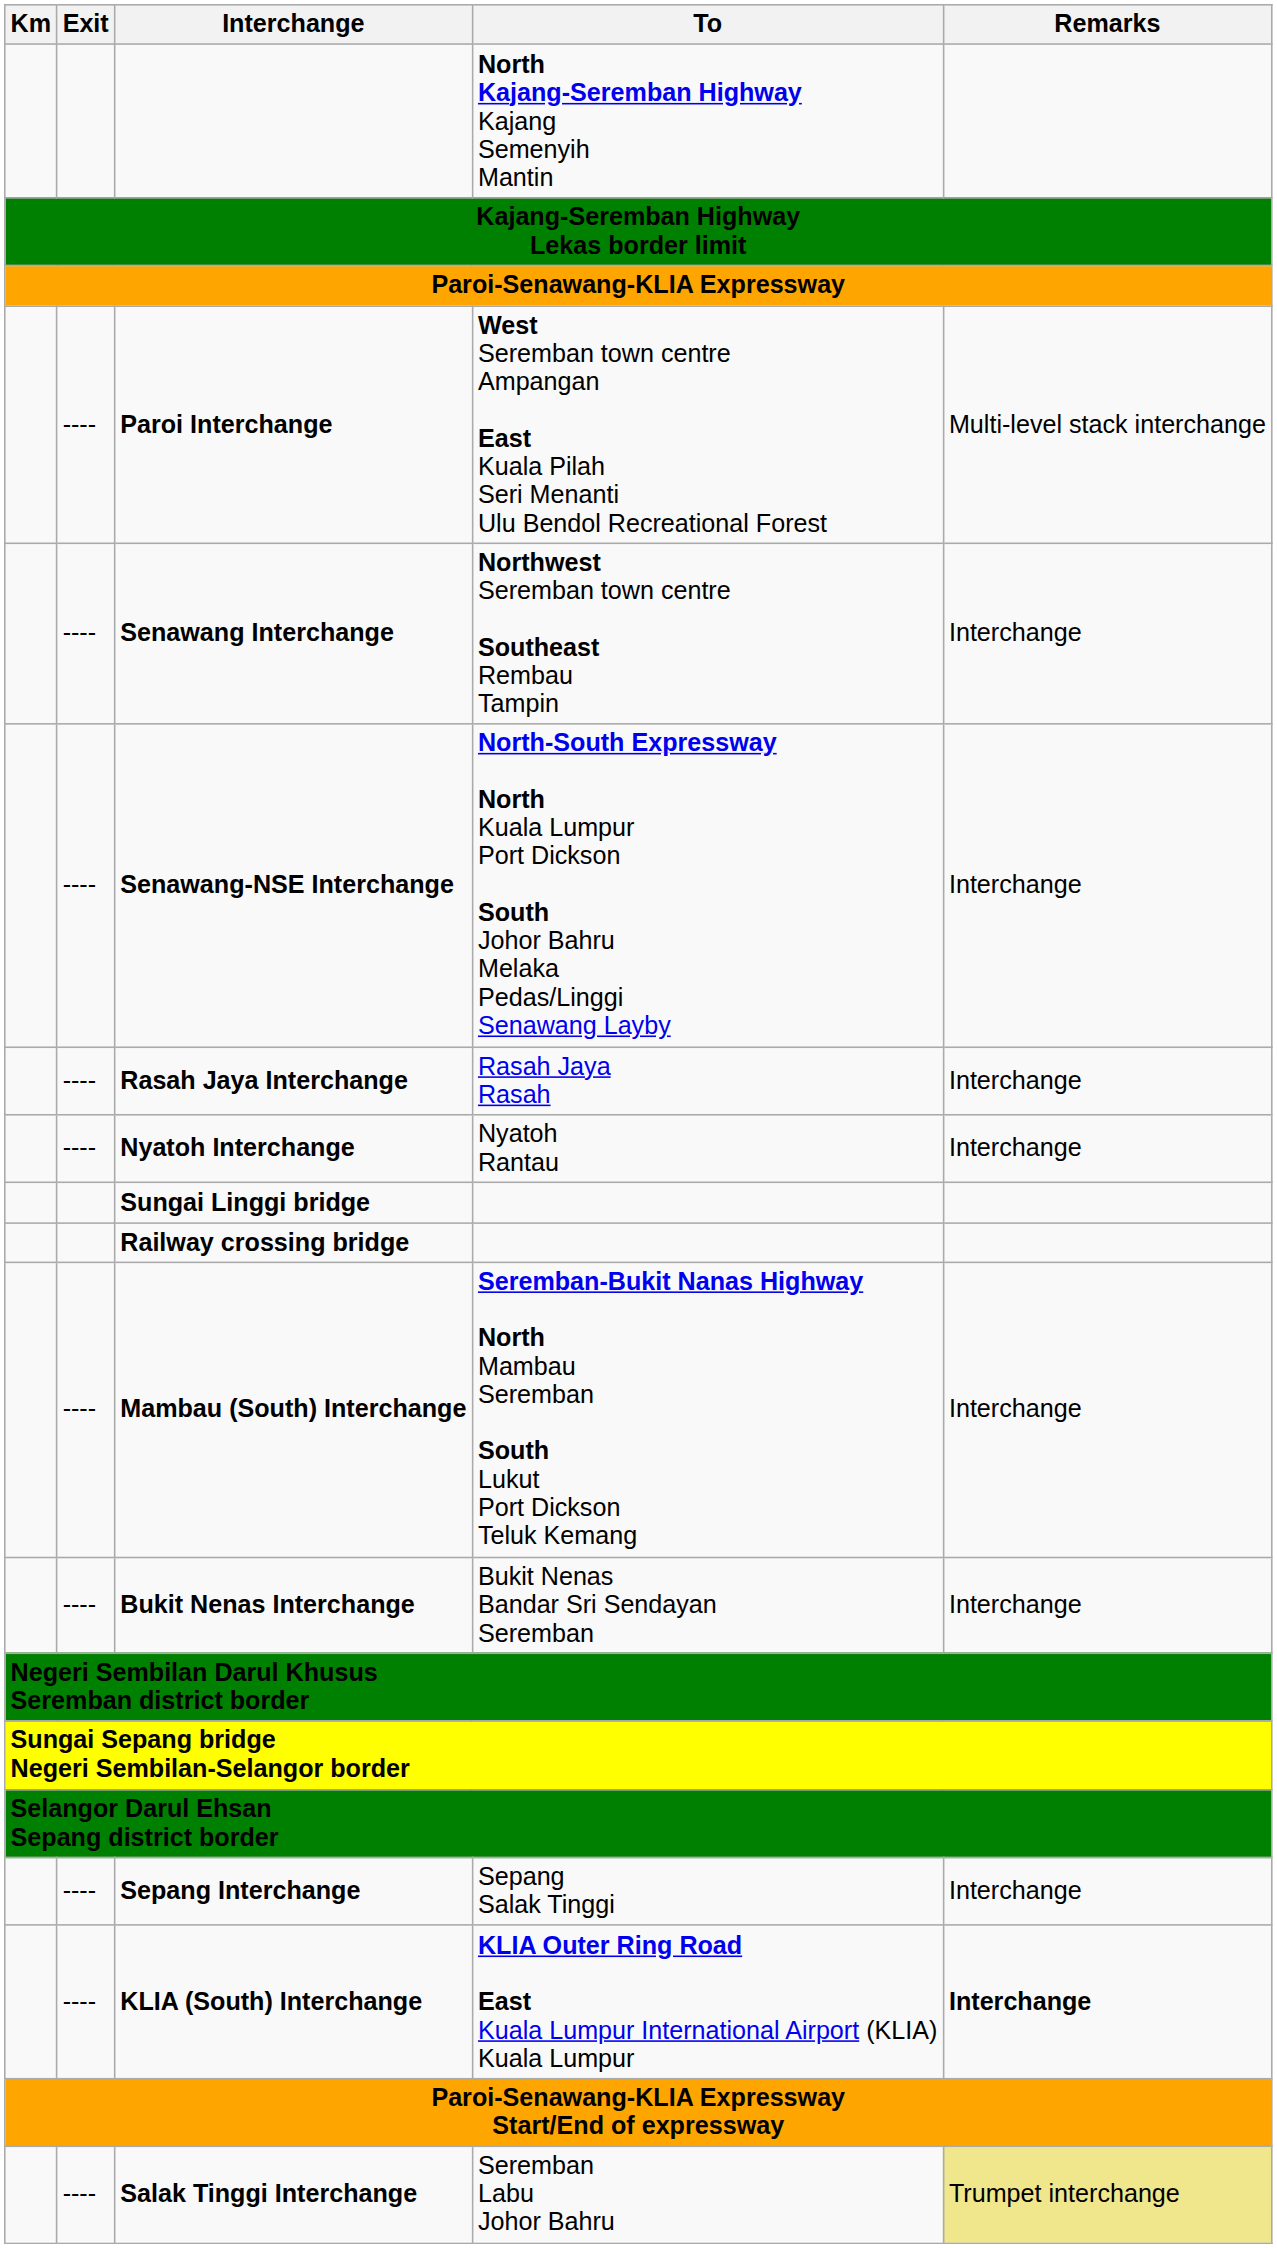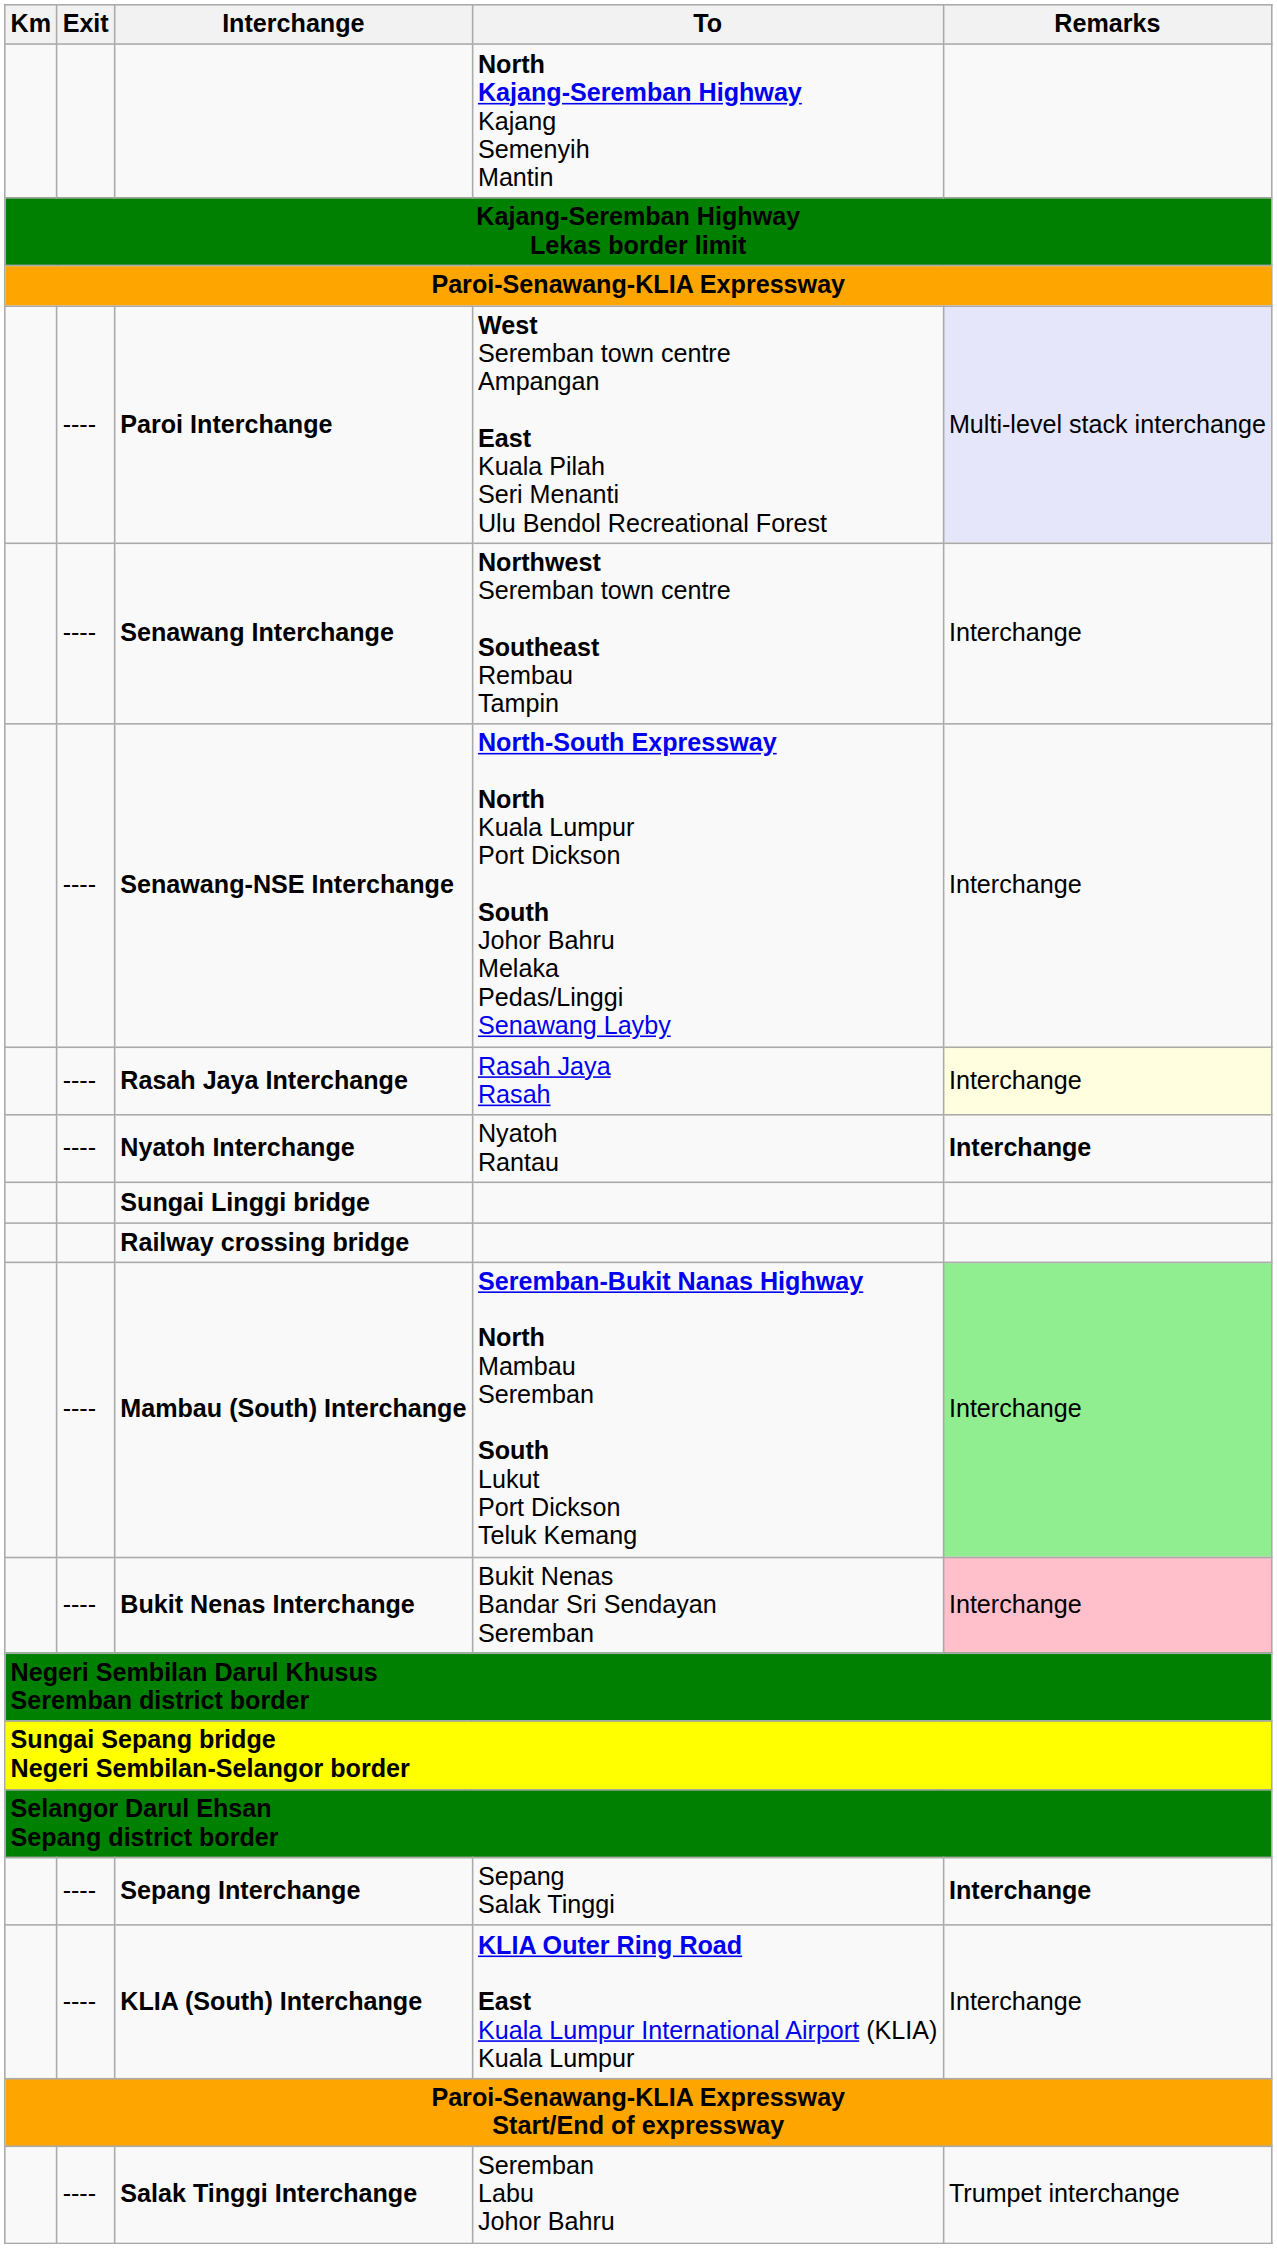(1107, 423) no background -> (1107, 423) lavender background
(1015, 1080) no background -> (1015, 1080) lightyellow background
(1015, 1148) normal -> (1020, 1148) bold
(1015, 1409) no background -> (1015, 1409) lightgreen background
(1015, 1604) no background -> (1015, 1604) pink background
(1015, 1891) normal -> (1020, 1891) bold
(1020, 2001) bold -> (1015, 2001) normal
(1064, 2194) khaki background -> (1064, 2194) no background
